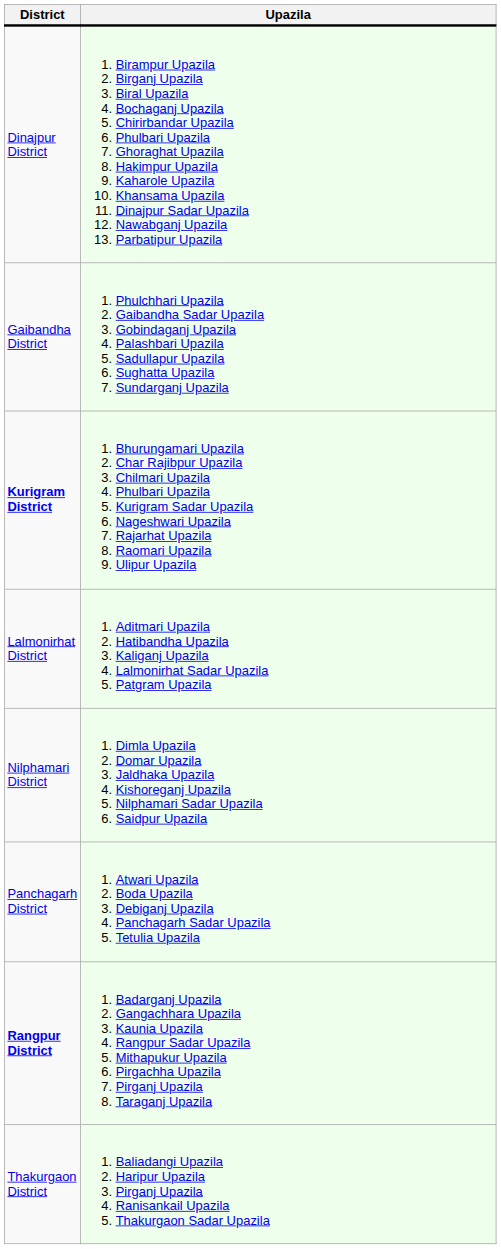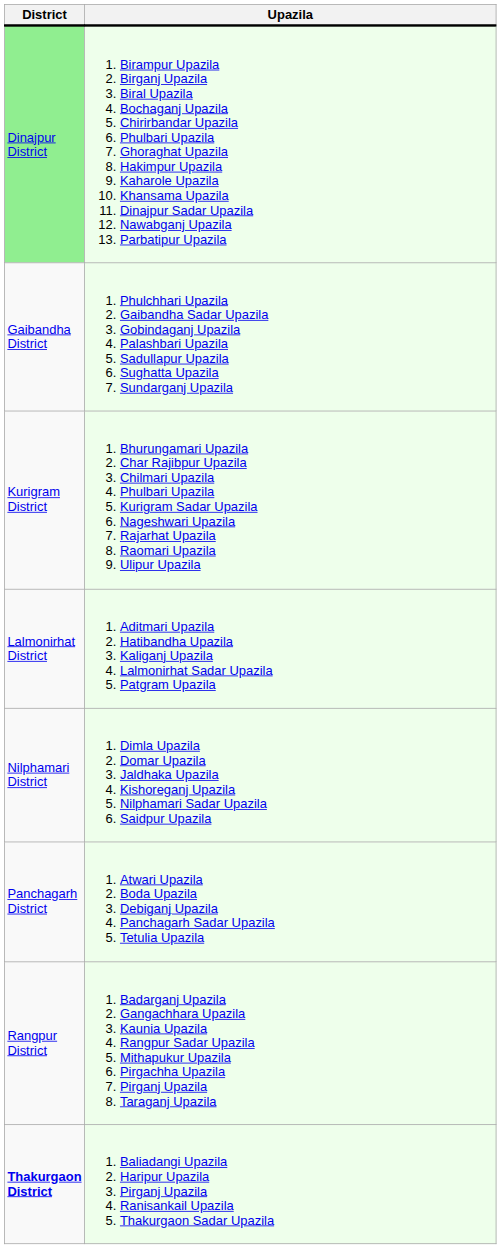(32, 144) no background -> (32, 144) lightgreen background
(36, 500) bold -> (34, 500) normal
(34, 1043) bold -> (32, 1043) normal
(42, 1184) normal -> (44, 1184) bold
